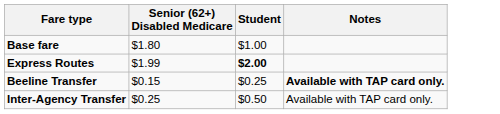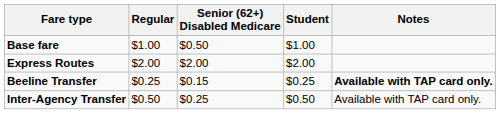+ column: (153, 20)
(146, 44) $1.80 -> (194, 44) $0.50
(146, 63) $1.99 -> (194, 63) $2.00
(252, 63) bold -> (300, 63) normal
